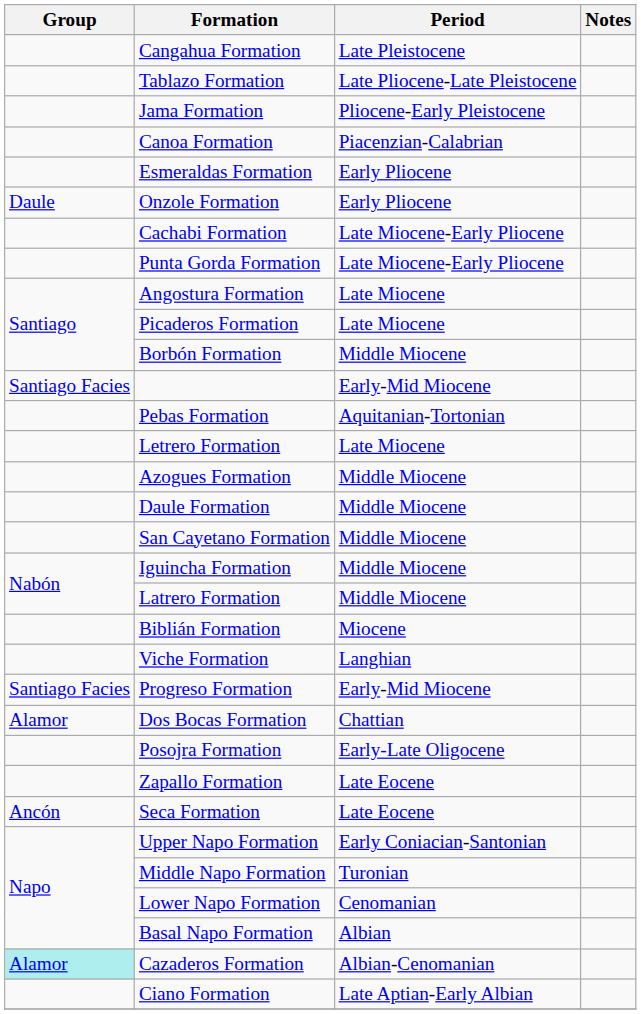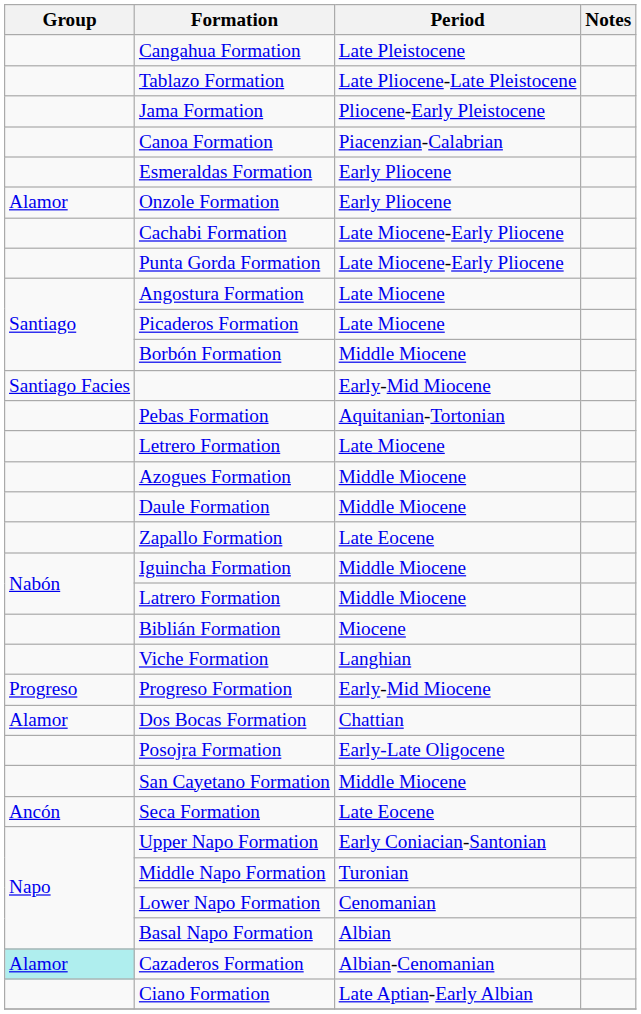(32, 202) Daule -> (38, 202) Alamor
rows swapped: (234, 537) <-> (211, 780)
(70, 689) Santiago Facies -> (43, 689) Progreso
